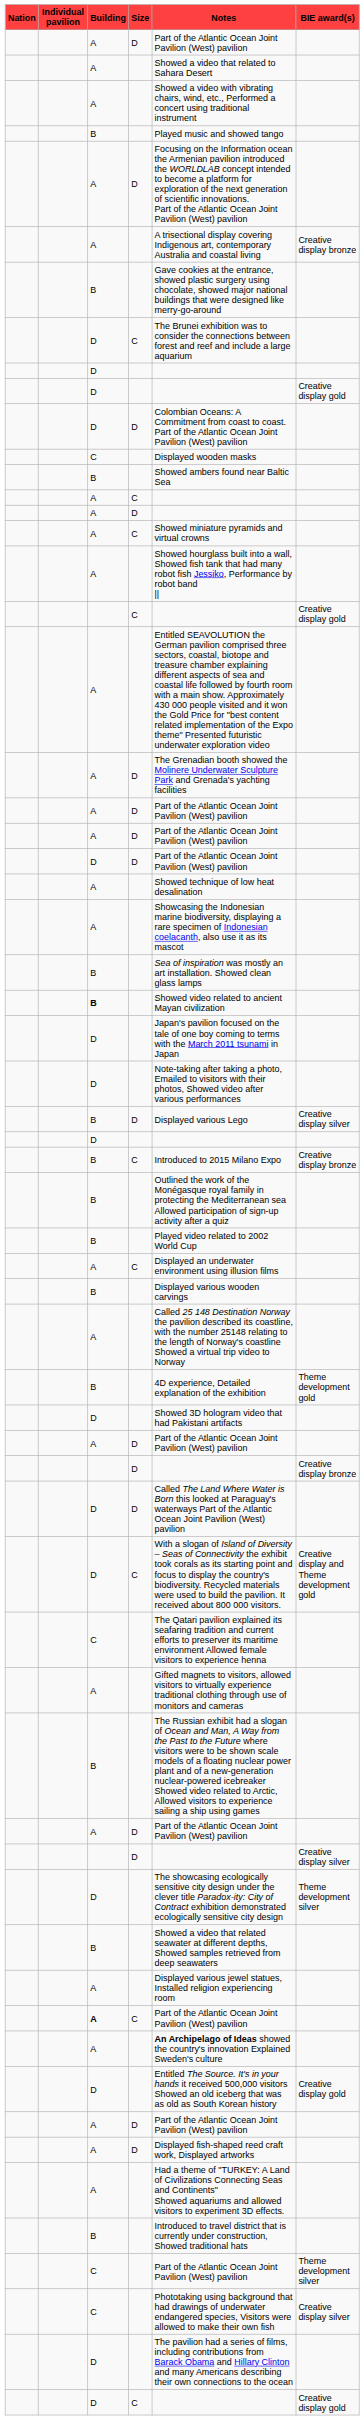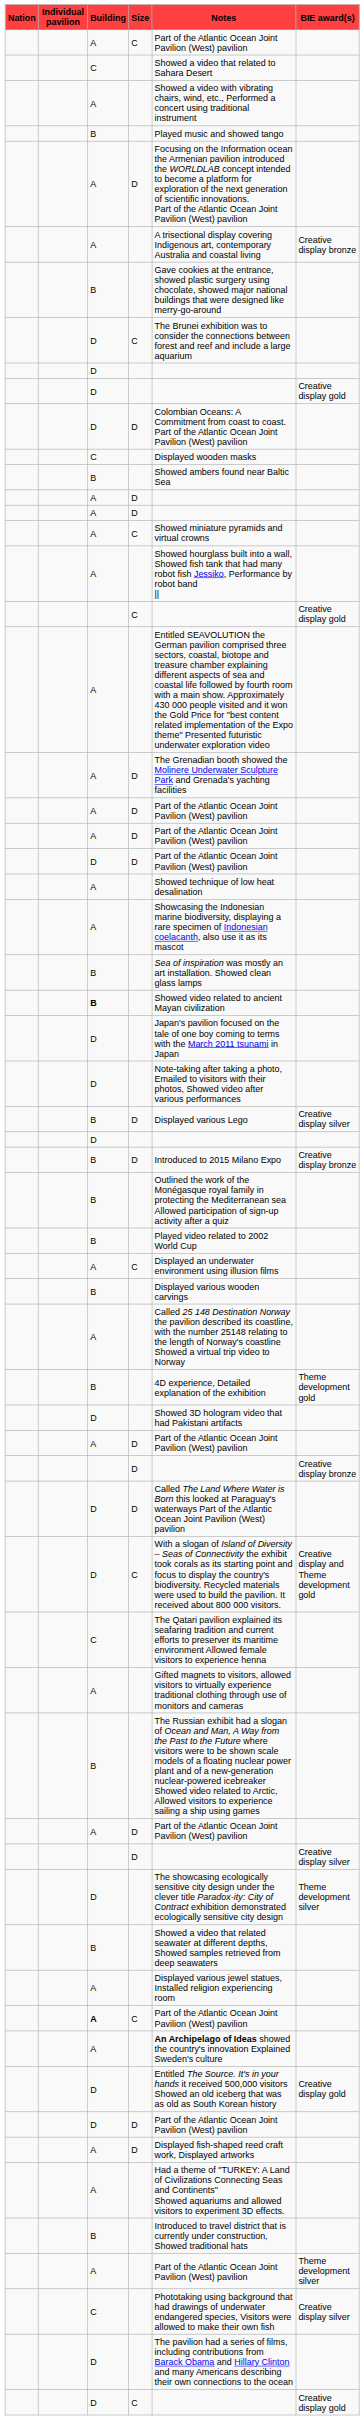(135, 42) D -> (135, 42) C
(93, 68) A -> (93, 68) C
(135, 498) C -> (135, 498) D
(135, 1160) C -> (135, 1160) D
(93, 2124) A -> (93, 2124) D
(93, 2271) C -> (93, 2271) A
